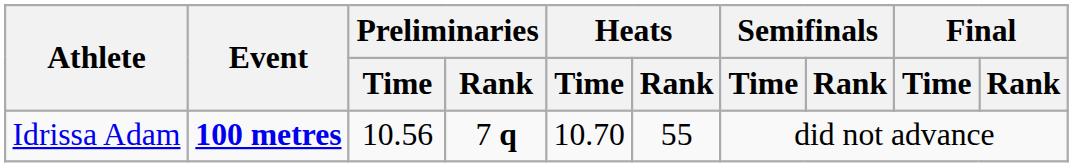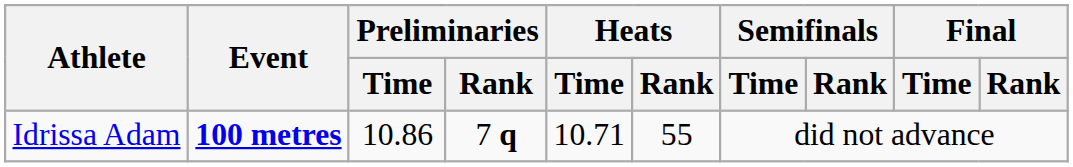(398, 135) 10.56 -> (398, 135) 10.86
(589, 135) 10.70 -> (589, 135) 10.71
